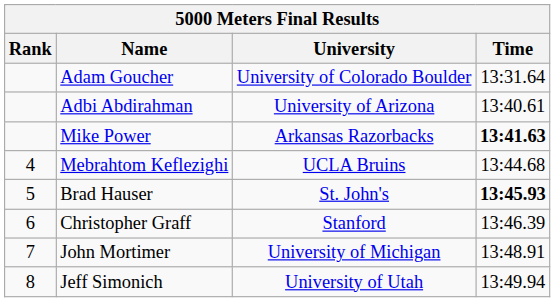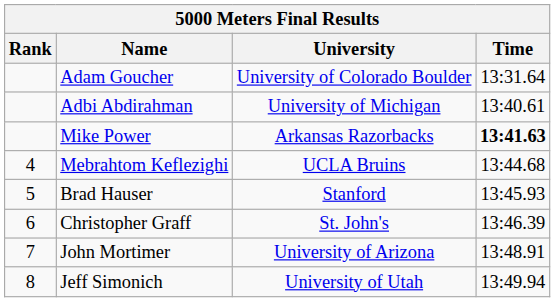(354, 106) University of Arizona -> (354, 106) University of Michigan
(354, 194) St. John's -> (354, 194) Stanford
(513, 194) bold -> (513, 194) normal
(354, 223) Stanford -> (354, 223) St. John's
(354, 252) University of Michigan -> (354, 252) University of Arizona
